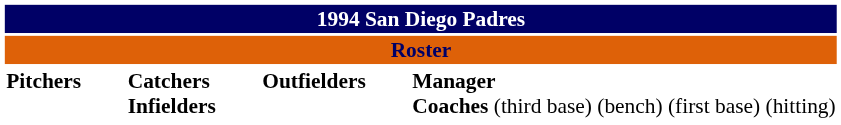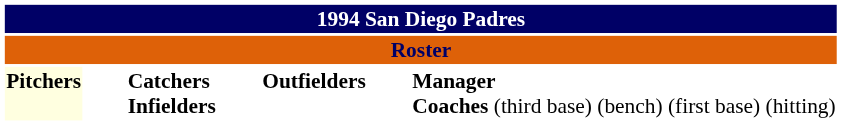(44, 80) no background -> (44, 80) lightyellow background
